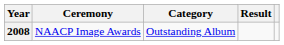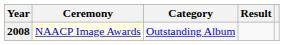(88, 31) no background -> (88, 31) lightyellow background
